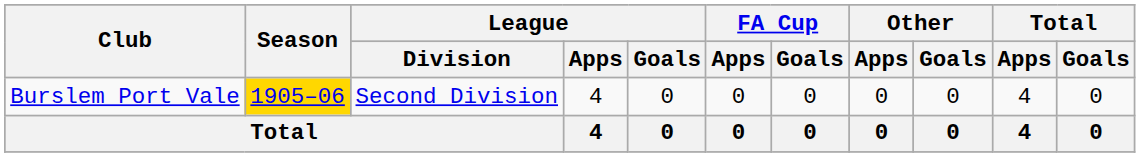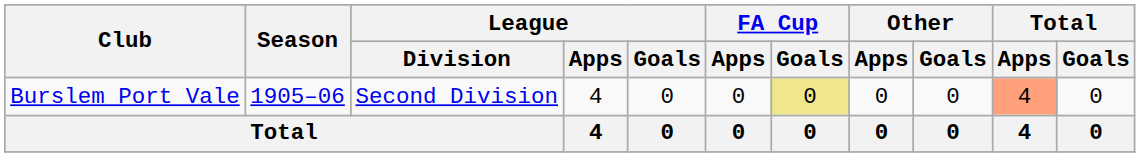(298, 97) gold background -> (298, 97) no background
(810, 97) no background -> (810, 97) khaki background
(1024, 97) no background -> (1024, 97) lightsalmon background
